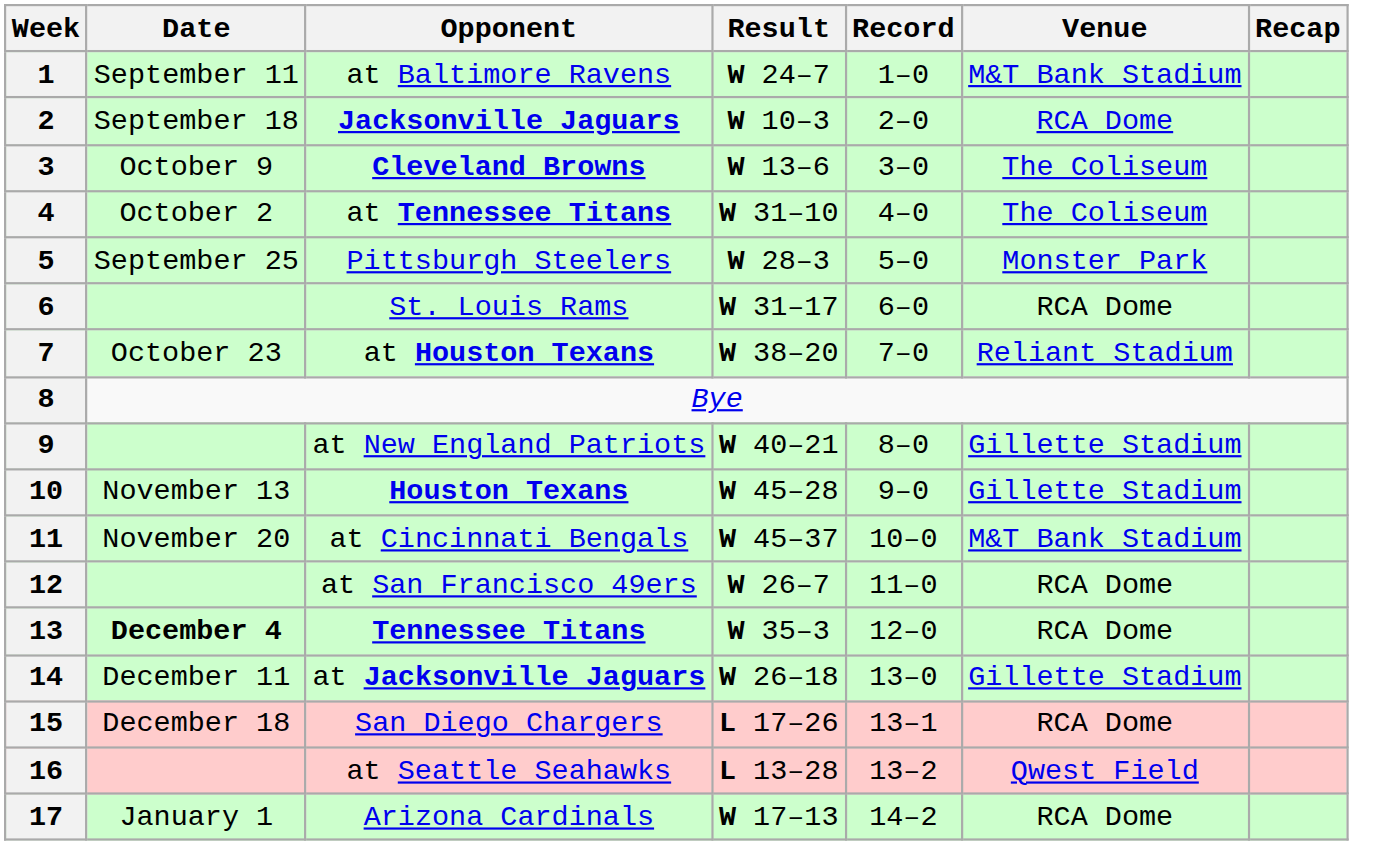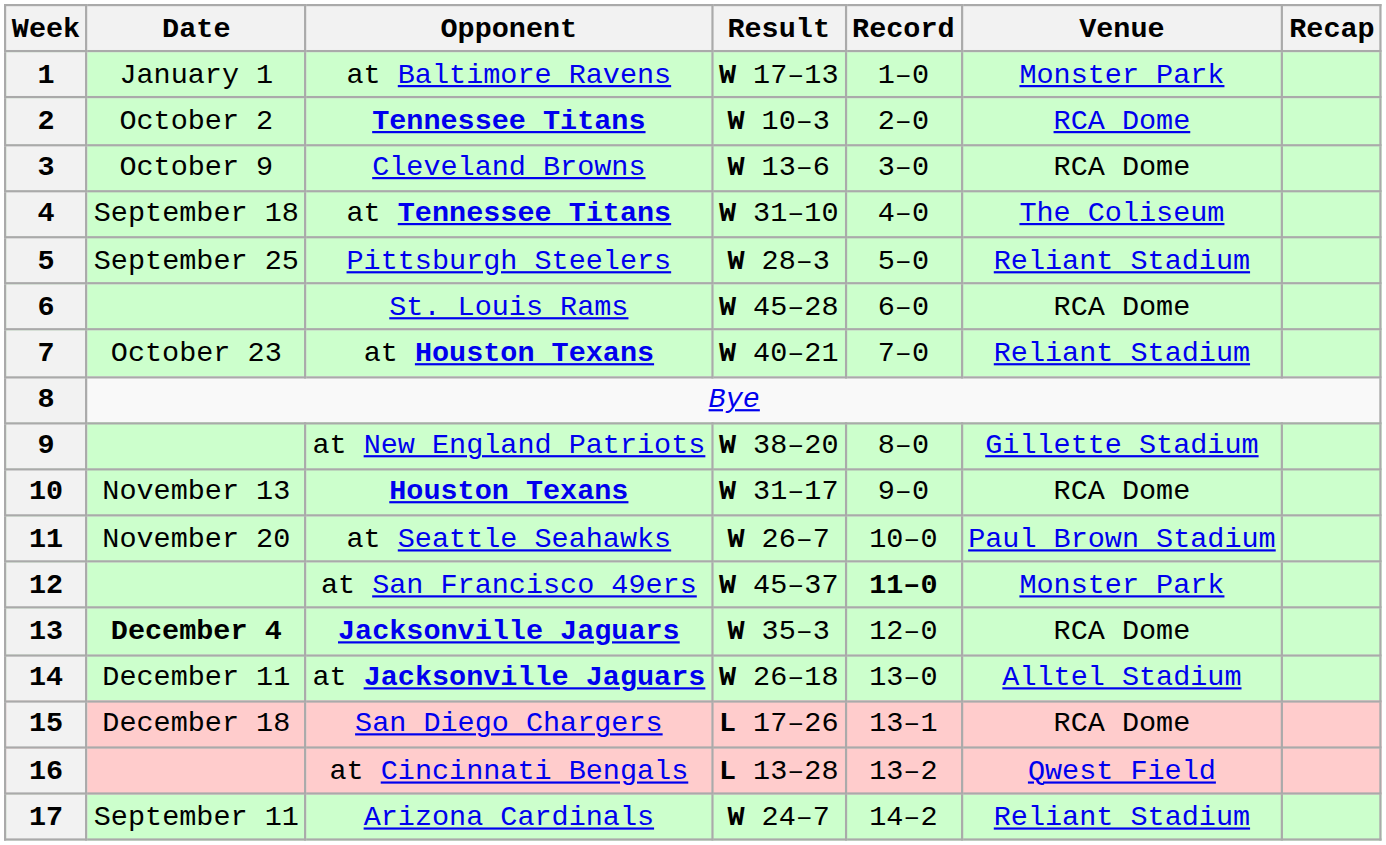(196, 75) September 11 -> (196, 75) January 1
(779, 75) W 24–7 -> (779, 75) W 17–13
(1105, 75) M&T Bank Stadium -> (1122, 75) Monster Park
(196, 121) September 18 -> (196, 121) October 2
(509, 121) Jacksonville Jaguars -> (509, 121) Tennessee Titans
(509, 167) bold -> (509, 167) normal
(1105, 167) The Coliseum -> (1122, 167) RCA Dome
(196, 214) October 2 -> (196, 214) September 18
(1105, 260) Monster Park -> (1122, 260) Reliant Stadium
(779, 307) W 31–17 -> (779, 307) W 45–28
(779, 353) W 38–20 -> (779, 353) W 40–21
(779, 446) W 40–21 -> (779, 446) W 38–20
(779, 492) W 45–28 -> (779, 492) W 31–17
(1105, 492) Gillette Stadium -> (1122, 492) RCA Dome
(509, 539) at Cincinnati Bengals -> (509, 539) at Seattle Seahawks
(779, 539) W 45–37 -> (779, 539) W 26–7
(1105, 539) M&T Bank Stadium -> (1122, 539) Paul Brown Stadium
(779, 585) W 26–7 -> (779, 585) W 45–37
(903, 585) normal -> (903, 585) bold
(1105, 585) RCA Dome -> (1122, 585) Monster Park
(509, 632) Tennessee Titans -> (509, 632) Jacksonville Jaguars
(1105, 678) Gillette Stadium -> (1122, 678) Alltel Stadium
(509, 771) at Seattle Seahawks -> (509, 771) at Cincinnati Bengals
(196, 817) January 1 -> (196, 817) September 11
(779, 817) W 17–13 -> (779, 817) W 24–7
(1105, 817) RCA Dome -> (1122, 817) Reliant Stadium
